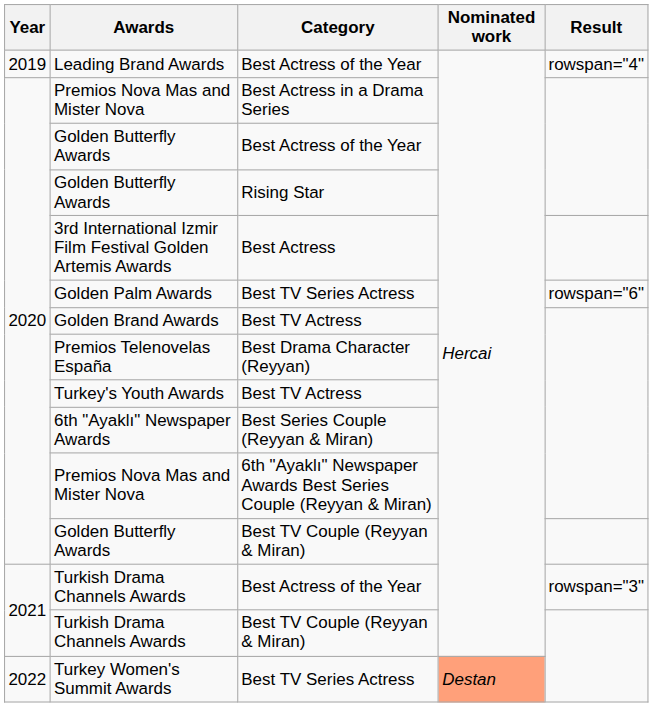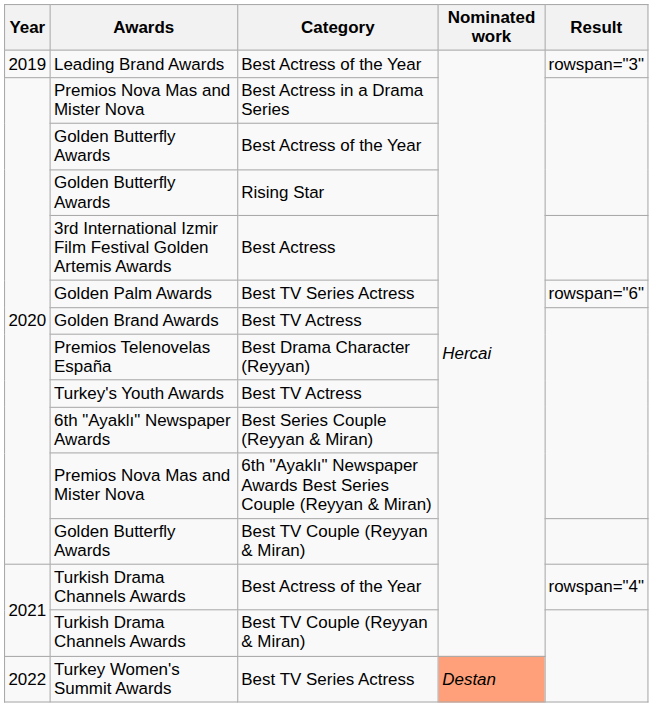(596, 63) rowspan="4" -> (596, 63) rowspan="3"
(596, 587) rowspan="3" -> (596, 587) rowspan="4"
